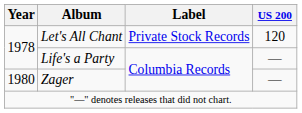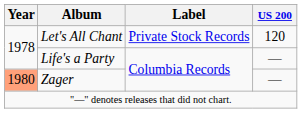(21, 79) no background -> (21, 79) lightsalmon background
